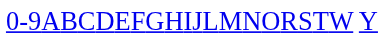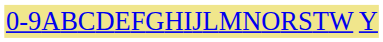(192, 21) no background -> (192, 21) khaki background
